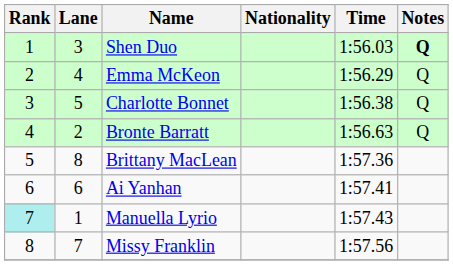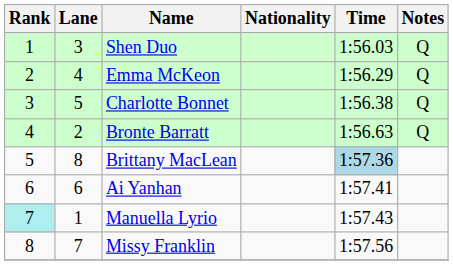(423, 47) bold -> (423, 47) normal
(366, 160) no background -> (366, 160) lightblue background
